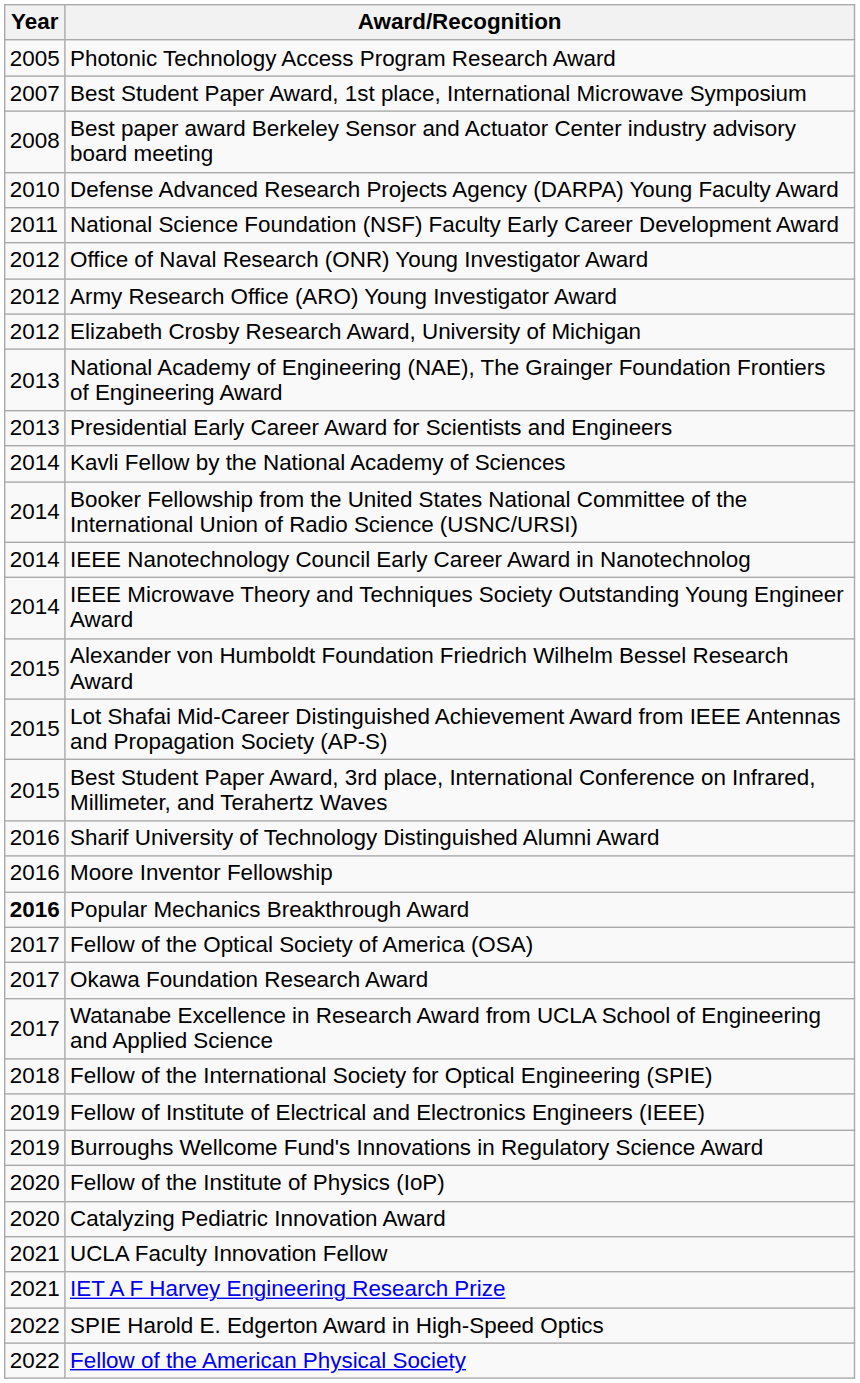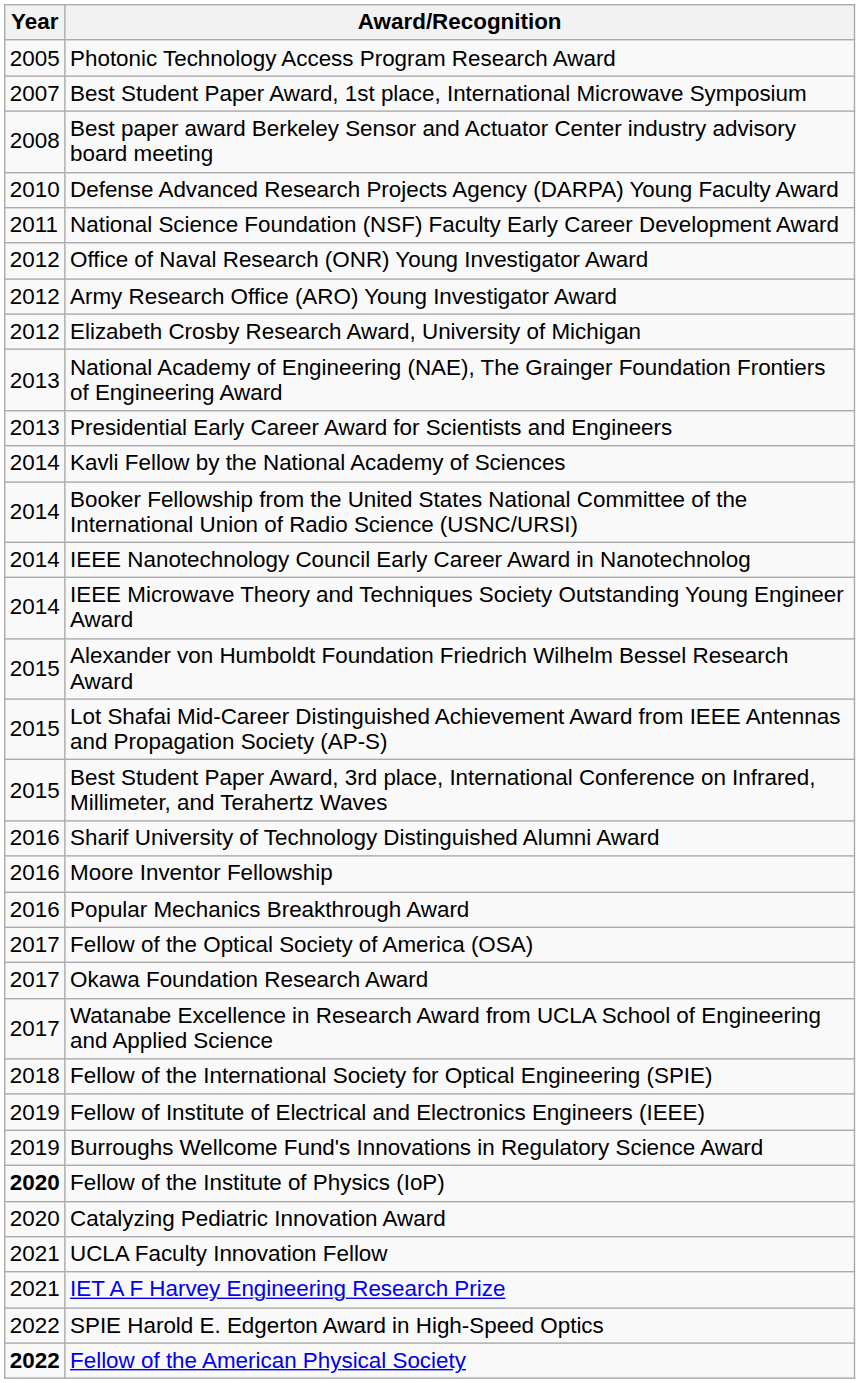(35, 909) bold -> (35, 909) normal
(35, 1183) normal -> (35, 1183) bold
(35, 1360) normal -> (35, 1360) bold
